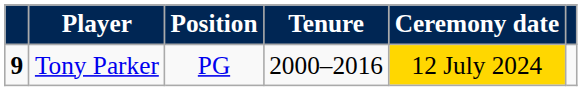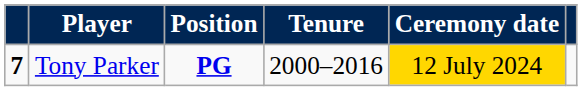(17, 64) 9 -> (17, 64) 7
(214, 64) normal -> (214, 64) bold
